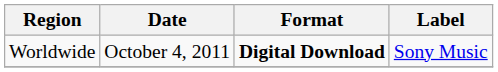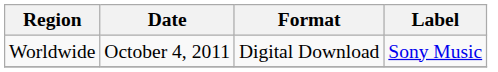(312, 50) bold -> (309, 50) normal
